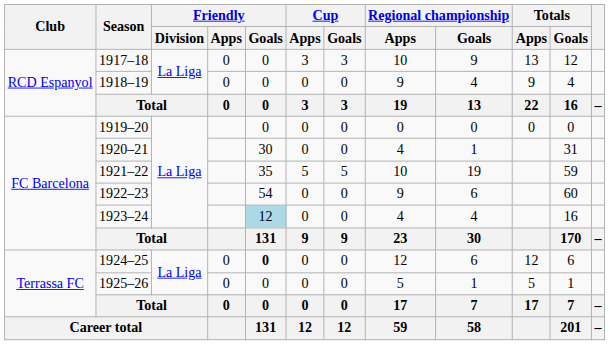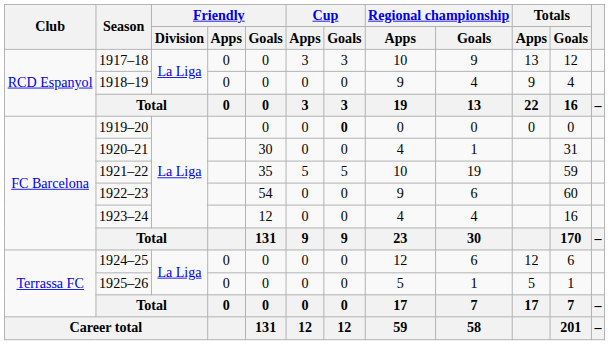(344, 127) normal -> (344, 127) bold
(266, 216) lightblue background -> (266, 216) no background
(266, 261) bold -> (266, 261) normal
